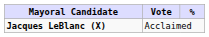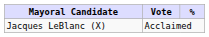(56, 26) bold -> (56, 26) normal
